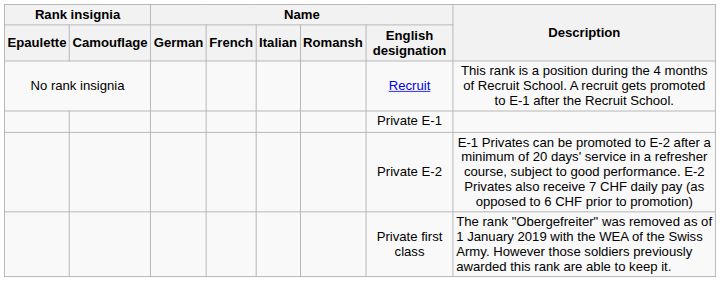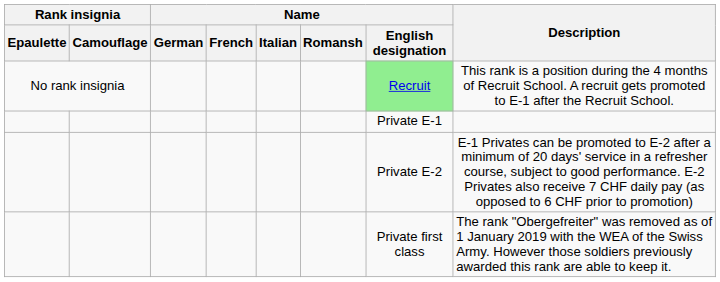(410, 86) no background -> (410, 86) lightgreen background
